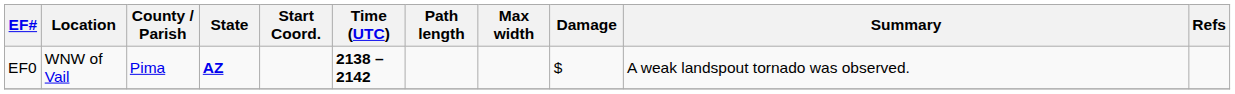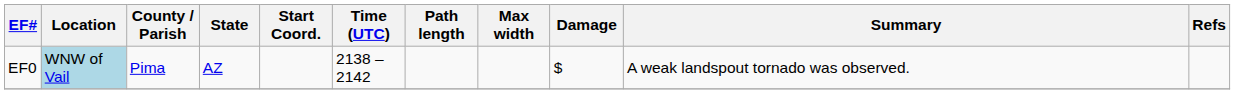(74, 67) no background -> (74, 67) lightblue background
(213, 67) bold -> (213, 67) normal
(360, 67) bold -> (360, 67) normal
